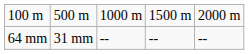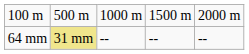(73, 37) no background -> (73, 37) khaki background
